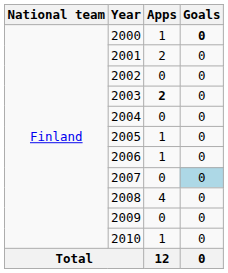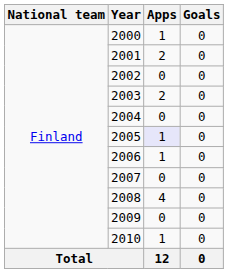(202, 35) bold -> (202, 35) normal
(162, 96) bold -> (162, 96) normal
(162, 137) no background -> (162, 137) lavender background
(202, 177) lightblue background -> (202, 177) no background
